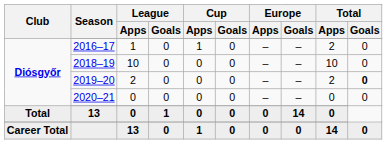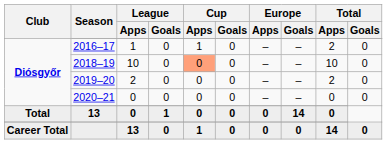(199, 64) no background -> (199, 64) lightsalmon background
(365, 81) bold -> (365, 81) normal
